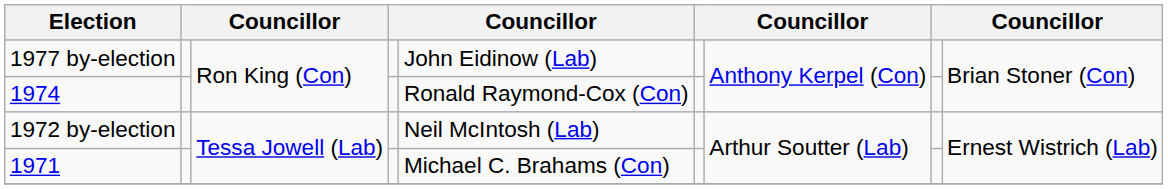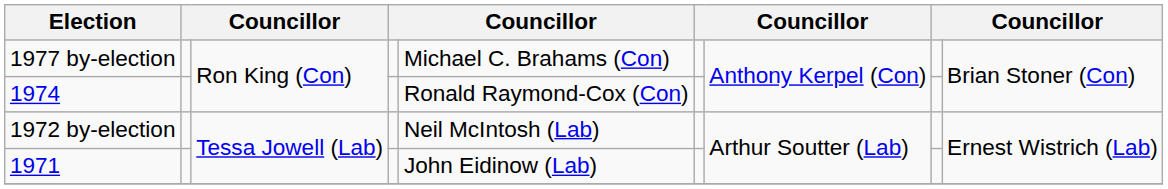(500, 58) John Eidinow (Lab) -> (537, 58) Michael C. Brahams (Con)
(537, 165) Michael C. Brahams (Con) -> (500, 165) John Eidinow (Lab)
